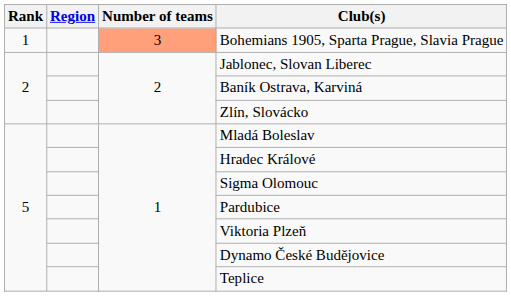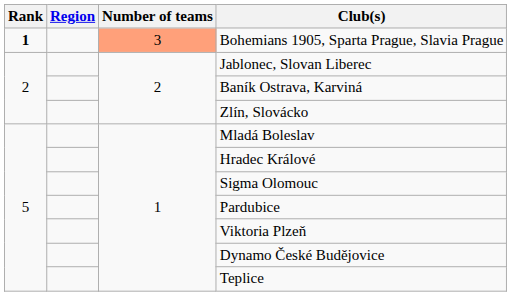(25, 40) normal -> (25, 40) bold
